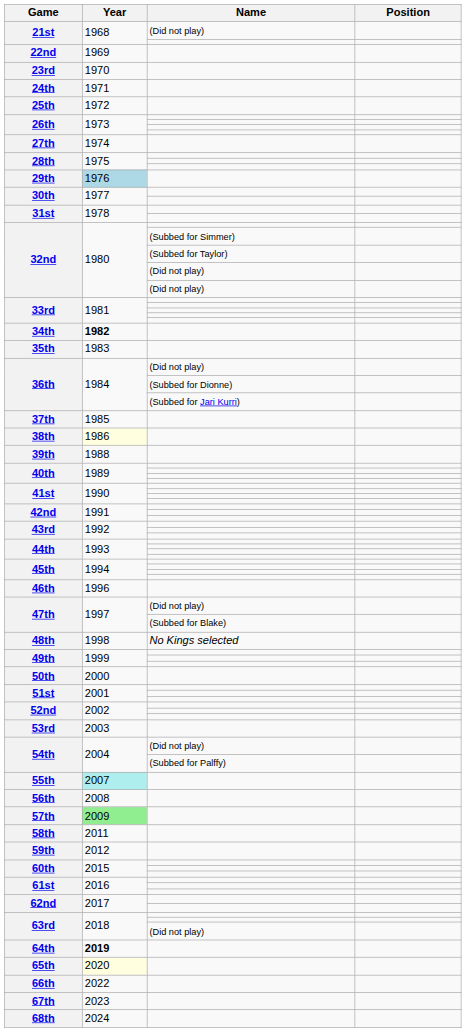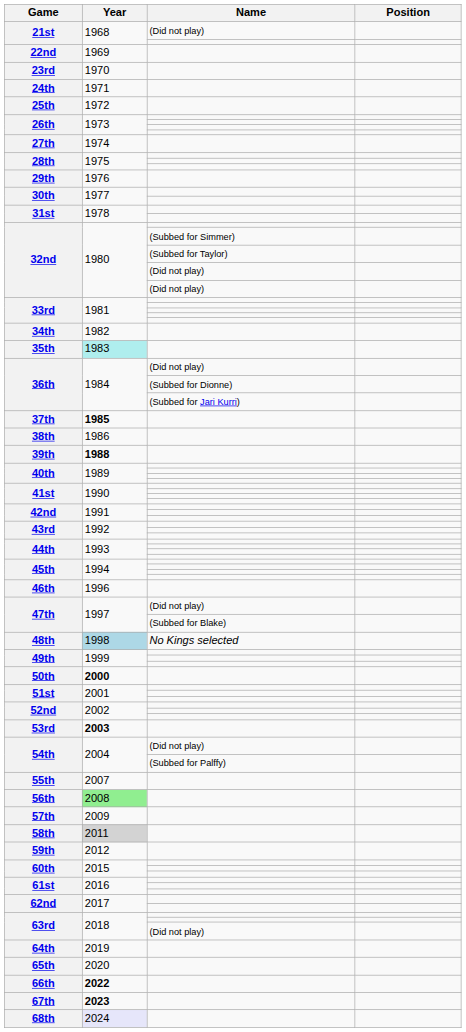(97, 178) lightblue background -> (97, 178) no background
(97, 331) bold -> (97, 331) normal
(97, 349) no background -> (97, 349) paleturquoise background
(97, 419) normal -> (97, 419) bold
(97, 436) lightyellow background -> (97, 436) no background
(97, 454) normal -> (97, 454) bold
(97, 640) no background -> (97, 640) lightblue background
(97, 675) normal -> (97, 675) bold
(97, 728) normal -> (97, 728) bold
(97, 780) paleturquoise background -> (97, 780) no background
(97, 798) no background -> (97, 798) lightgreen background
(97, 815) lightgreen background -> (97, 815) no background
(97, 833) no background -> (97, 833) lightgrey background
(97, 948) bold -> (97, 948) normal
(97, 966) lightyellow background -> (97, 966) no background
(97, 983) normal -> (97, 983) bold
(97, 1001) normal -> (97, 1001) bold
(97, 1018) no background -> (97, 1018) lavender background
